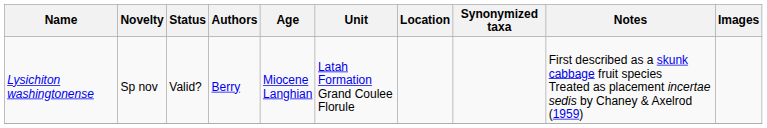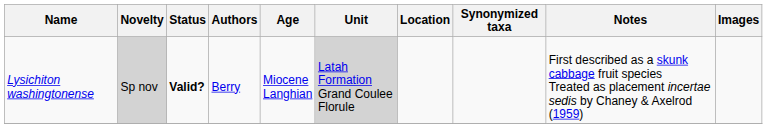(139, 87) no background -> (139, 87) lightgrey background
(186, 87) normal -> (187, 87) bold
(355, 87) no background -> (355, 87) lightgrey background
